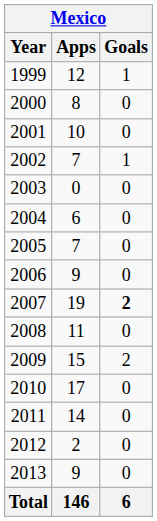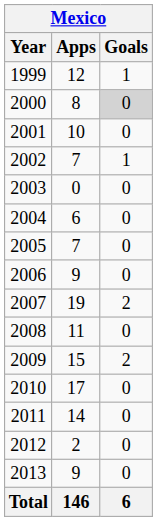(126, 103) no background -> (126, 103) lightgrey background
(126, 302) bold -> (126, 302) normal
